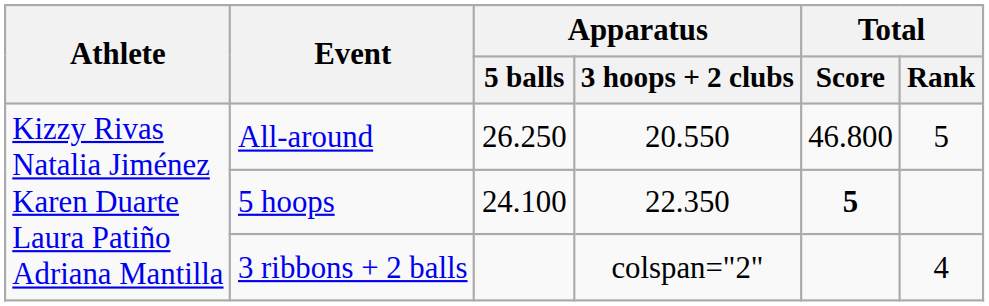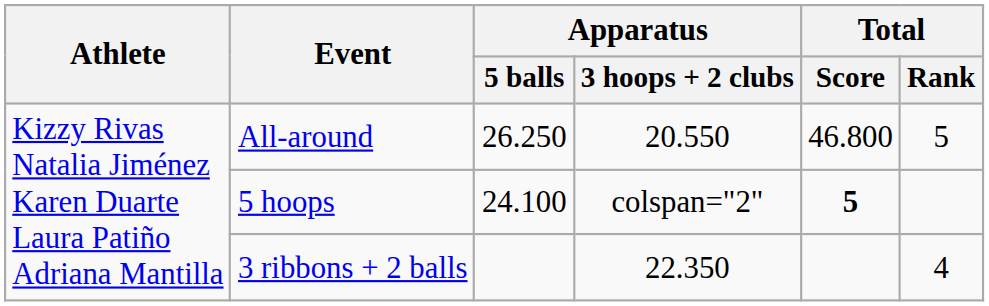(687, 201) 22.350 -> (687, 201) colspan="2"
(687, 267) colspan="2" -> (687, 267) 22.350
